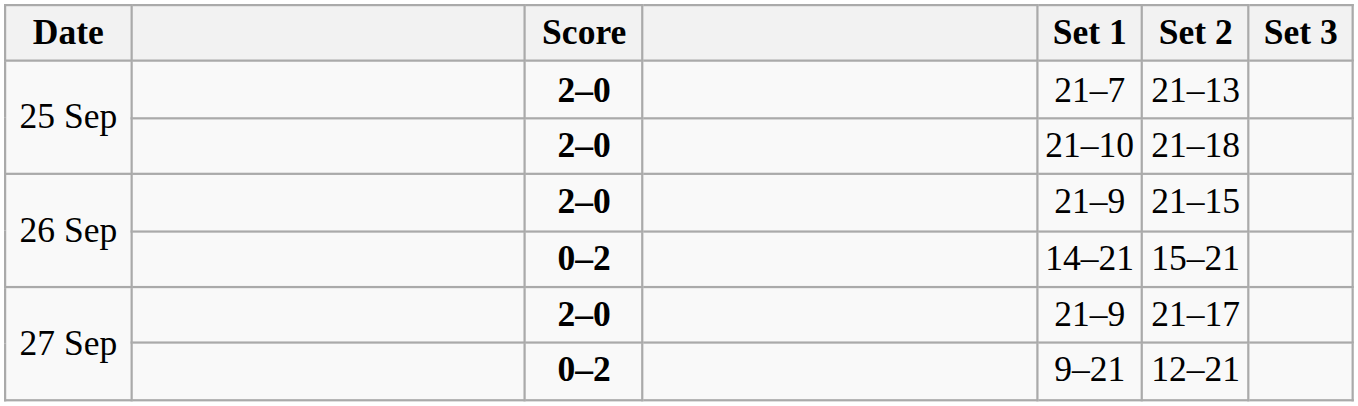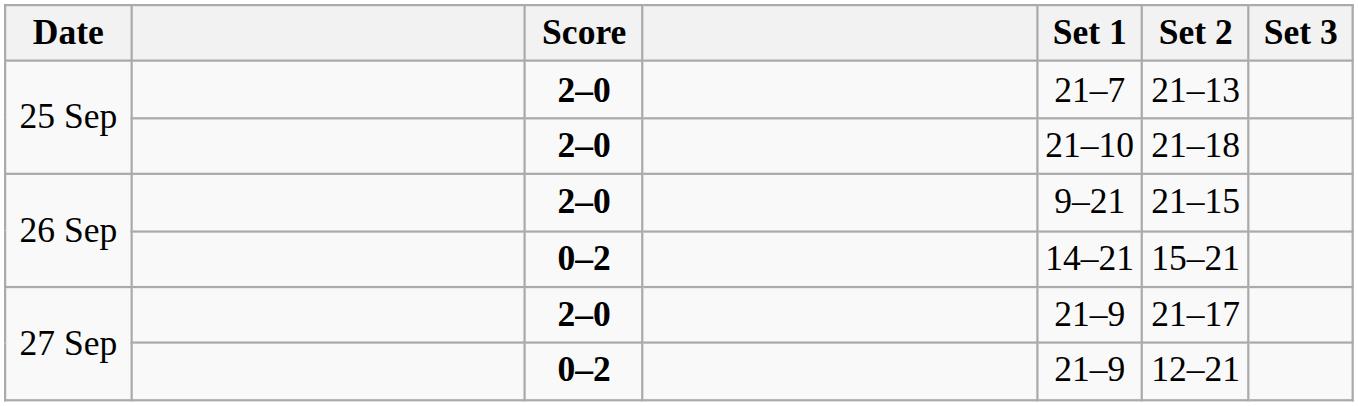(1090, 201) 21–9 -> (1090, 201) 9–21
(1090, 370) 9–21 -> (1090, 370) 21–9
